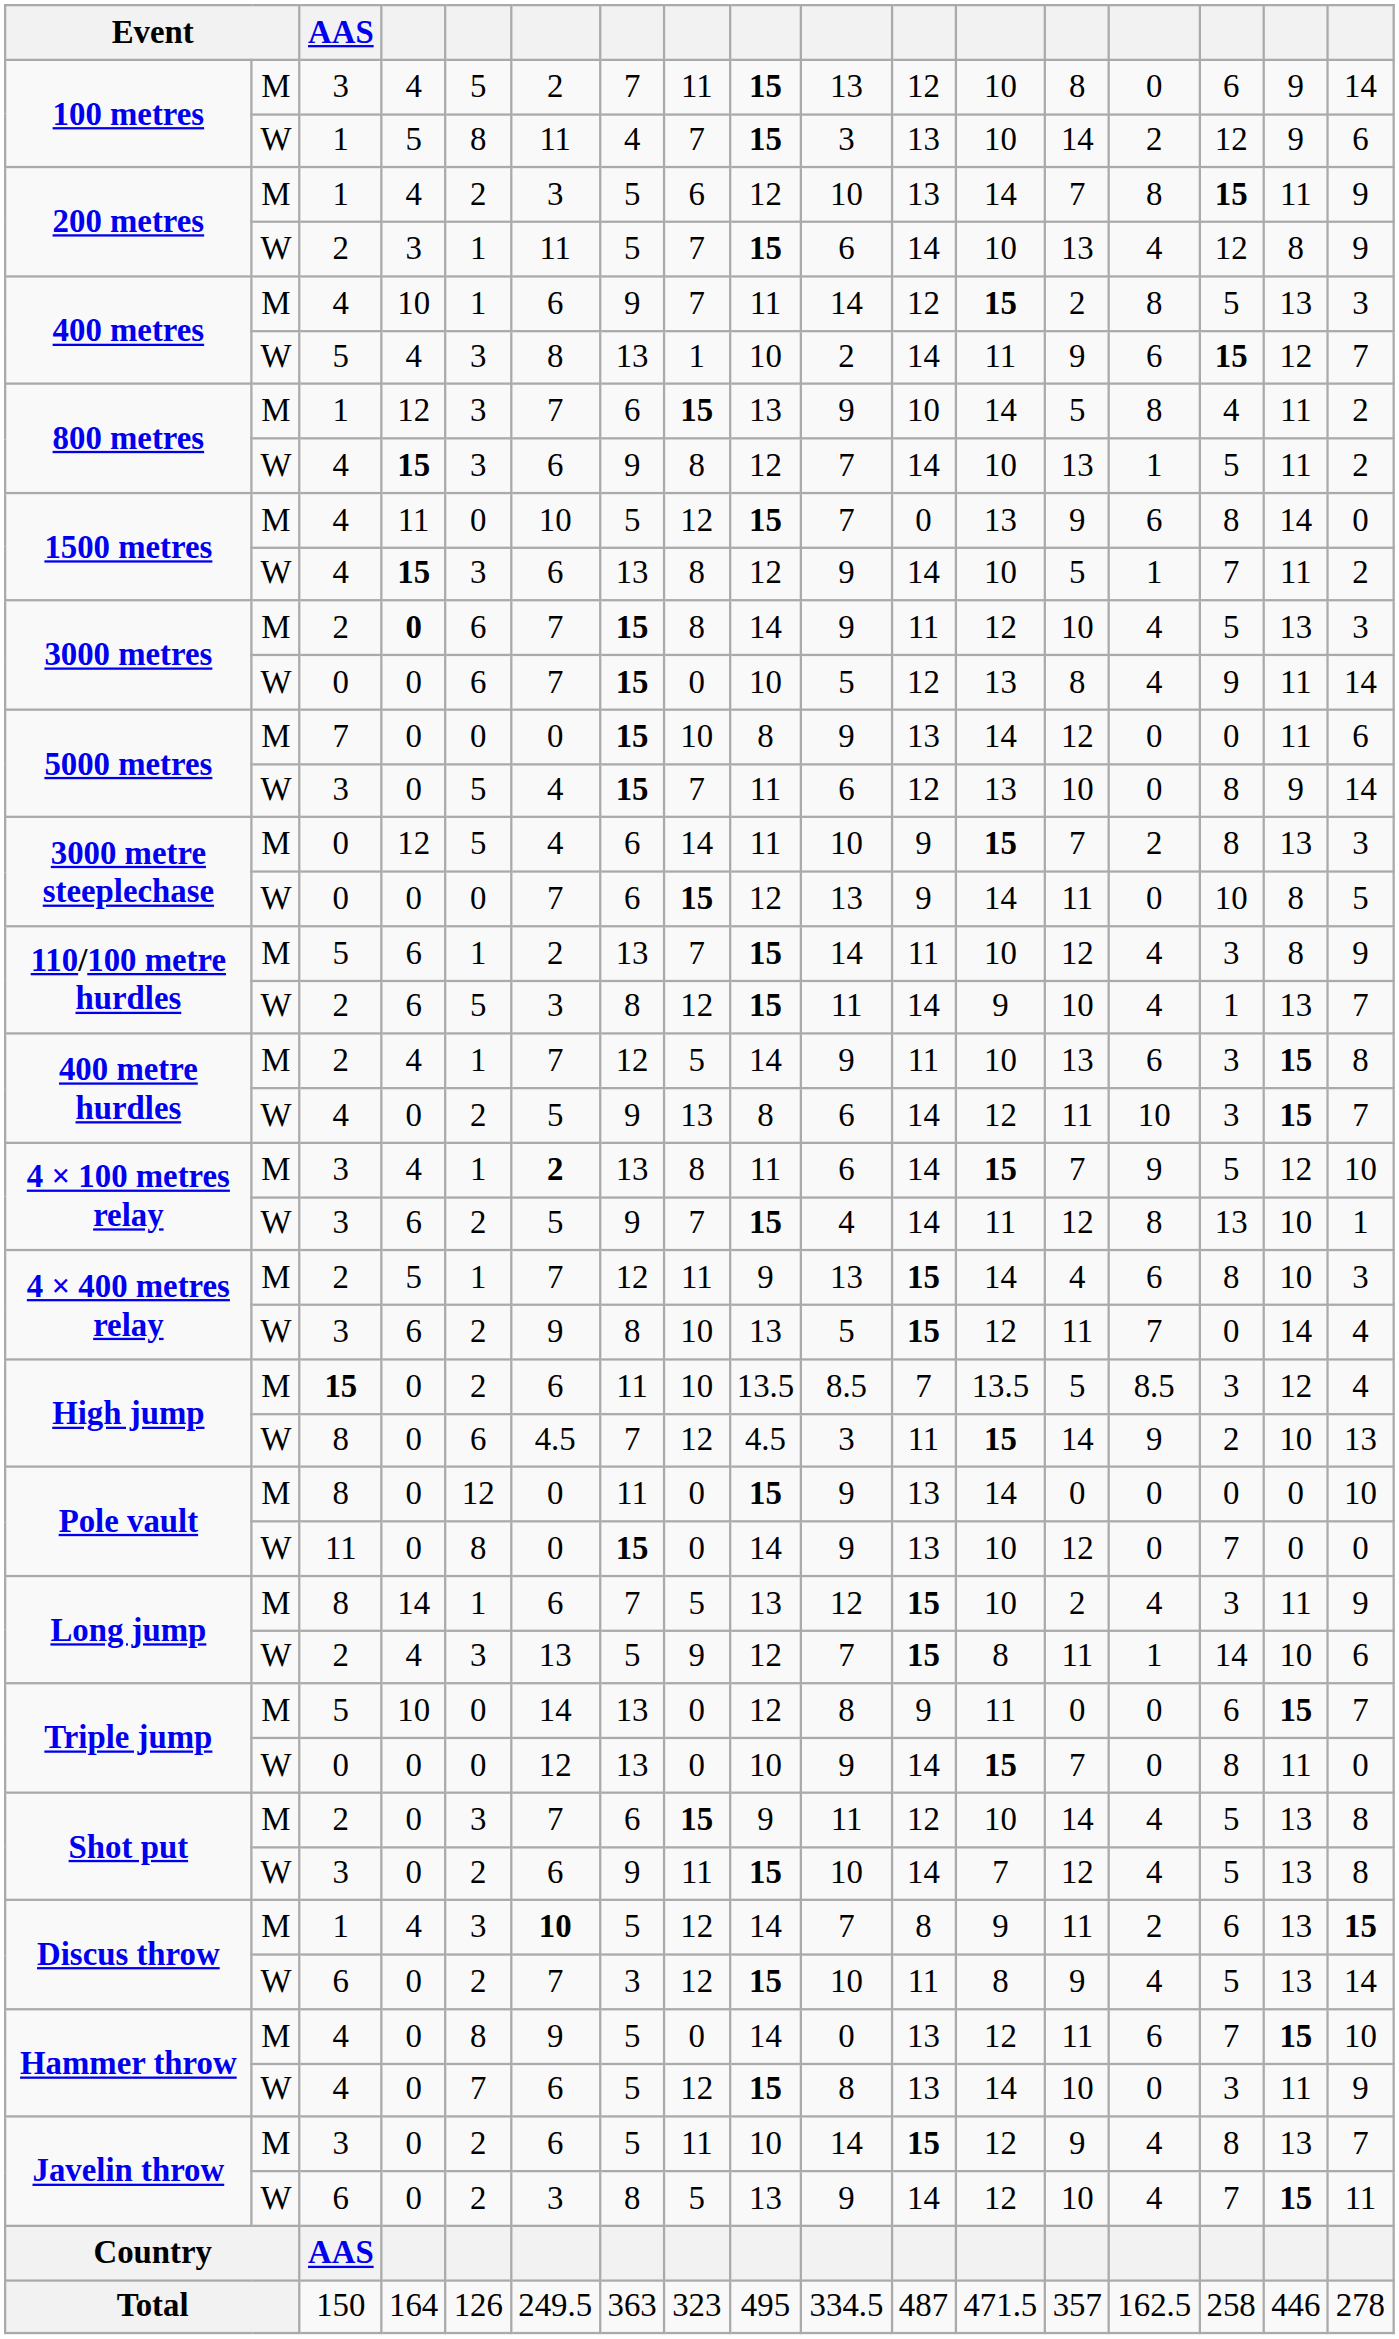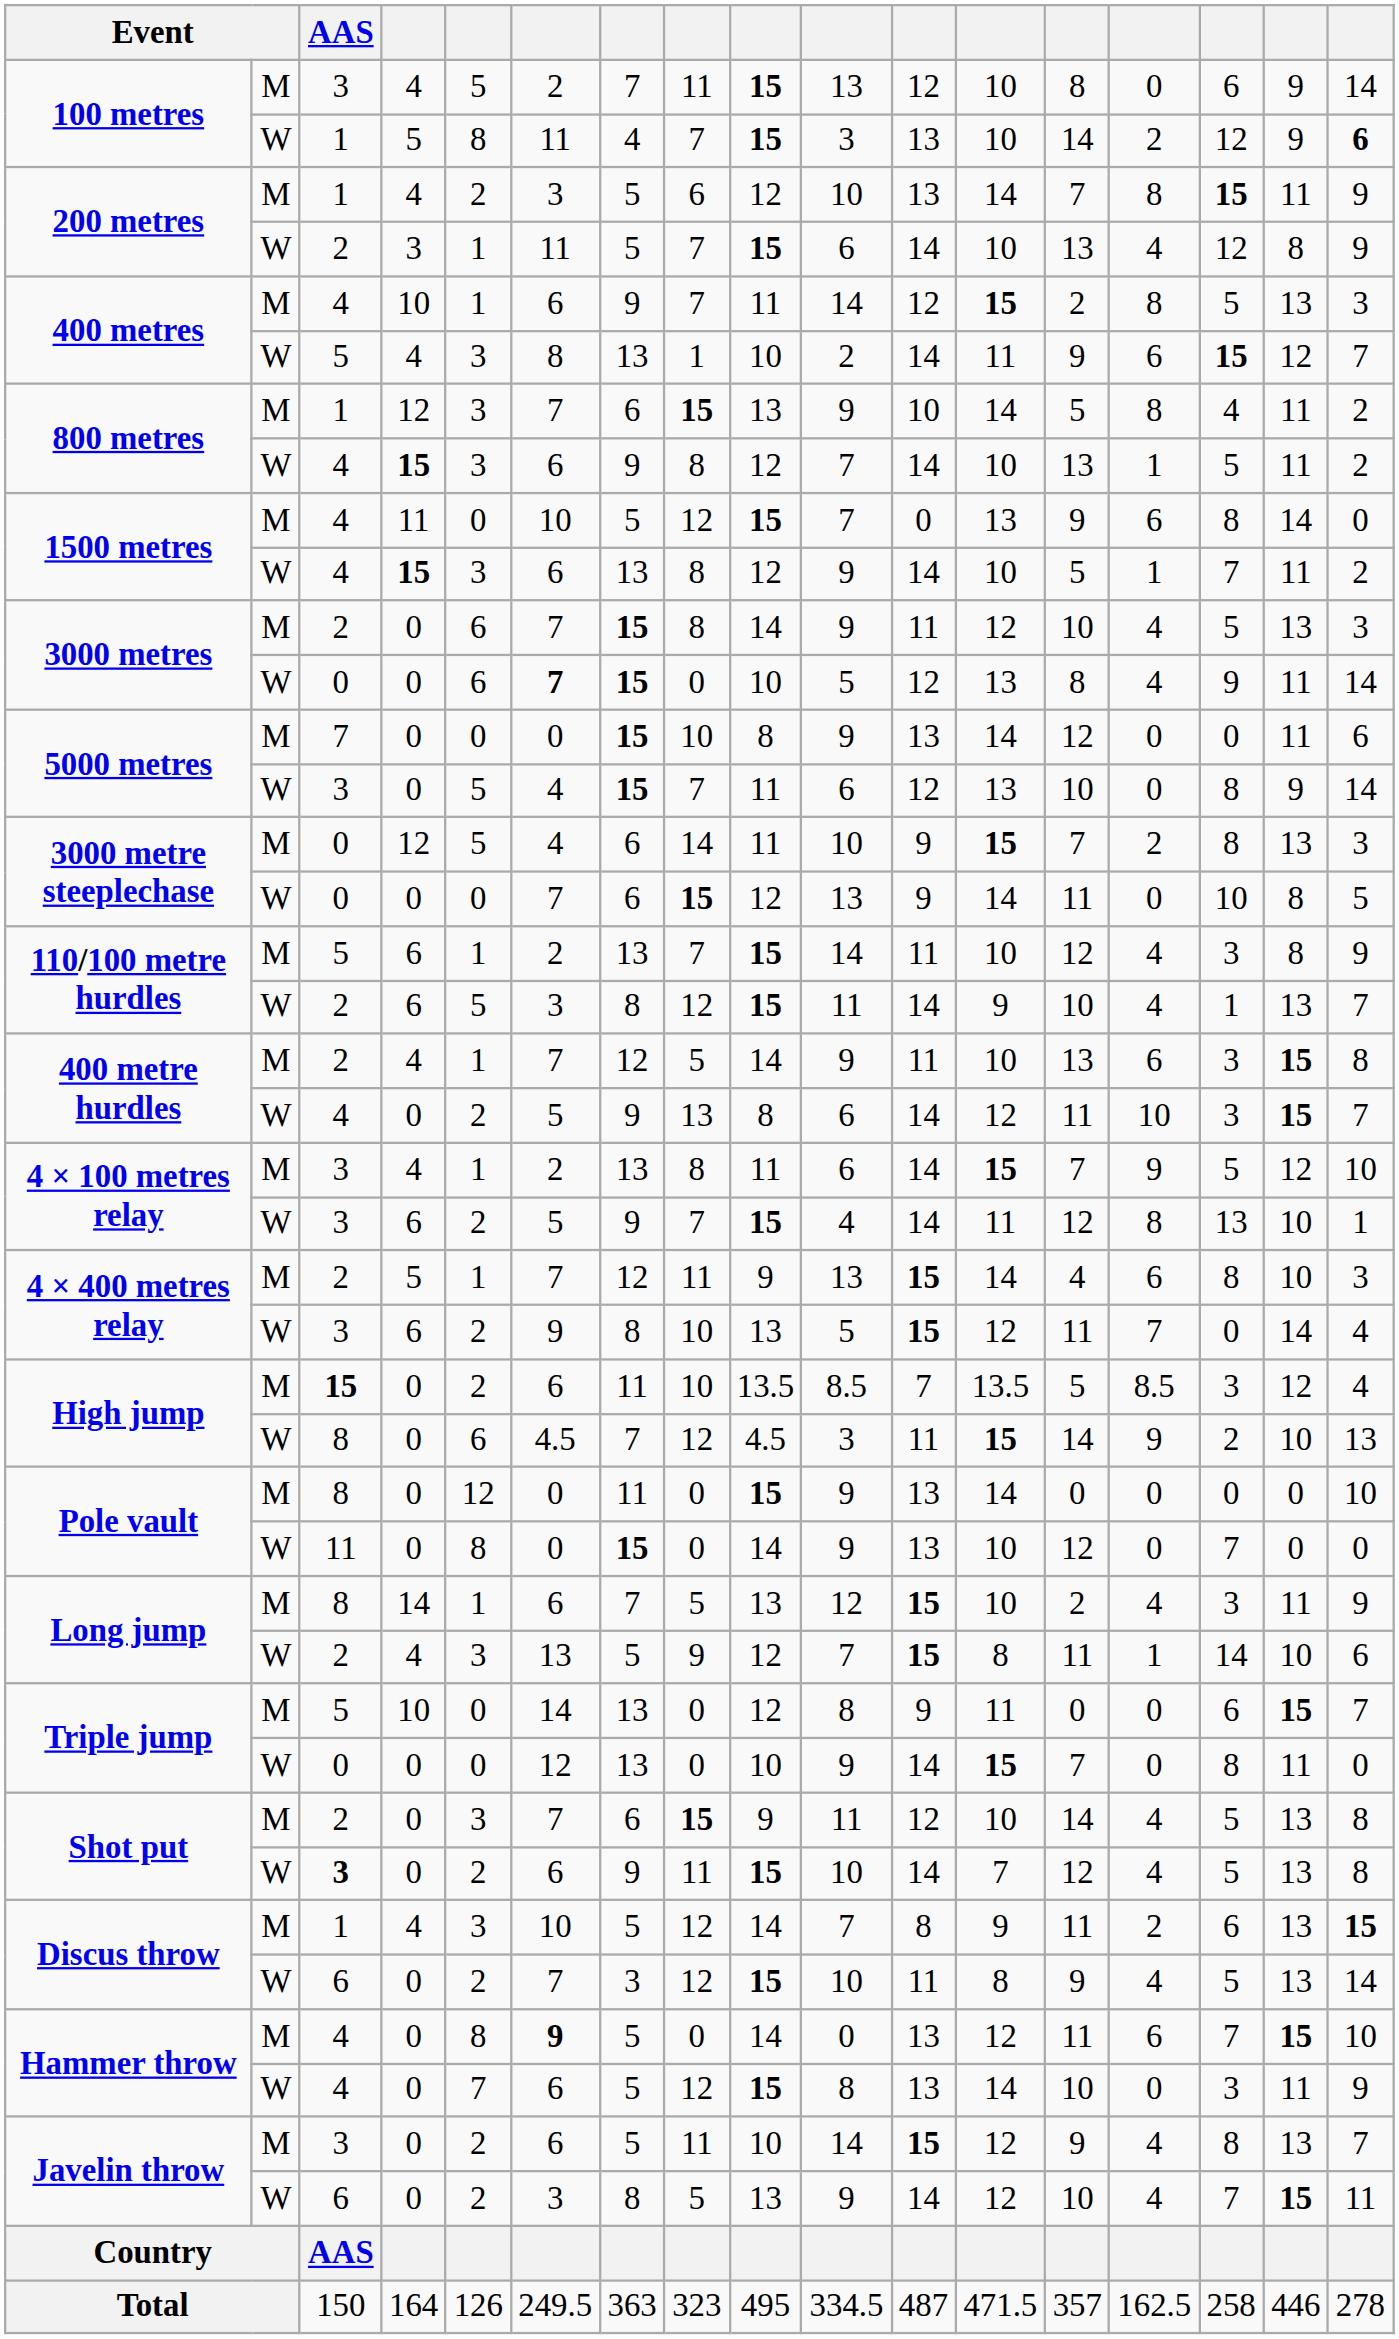(1360, 140) normal -> (1360, 140) bold
(414, 627) bold -> (414, 627) normal
(555, 681) normal -> (555, 681) bold
(555, 1169) bold -> (555, 1169) normal
(341, 1873) normal -> (341, 1873) bold
(555, 1927) bold -> (555, 1927) normal
(555, 2035) normal -> (555, 2035) bold
